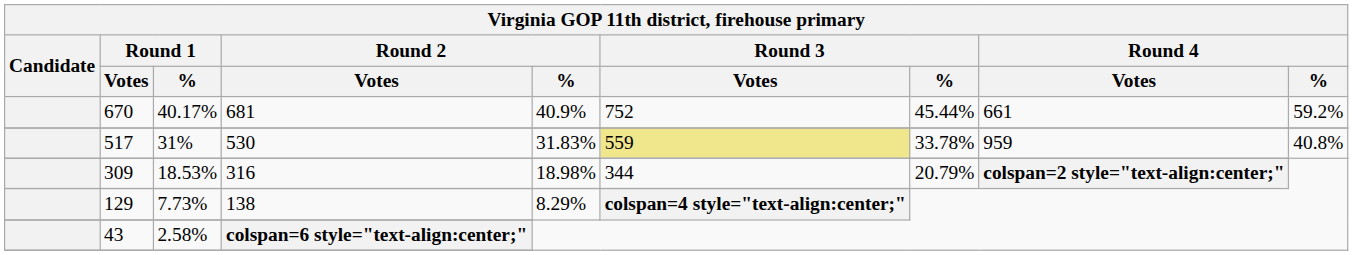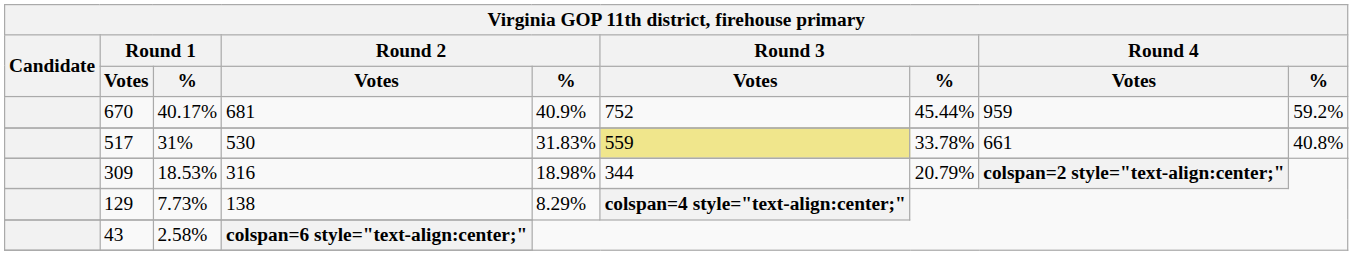(998, 111) 661 -> (998, 111) 959
(998, 142) 959 -> (998, 142) 661
